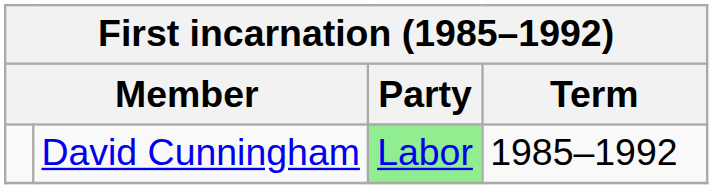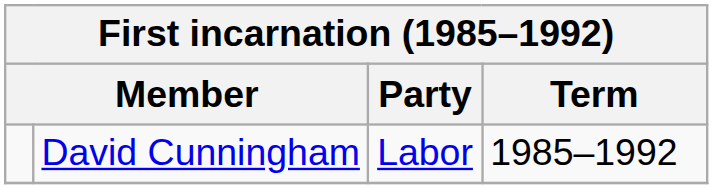(425, 152) lightgreen background -> (425, 152) no background
